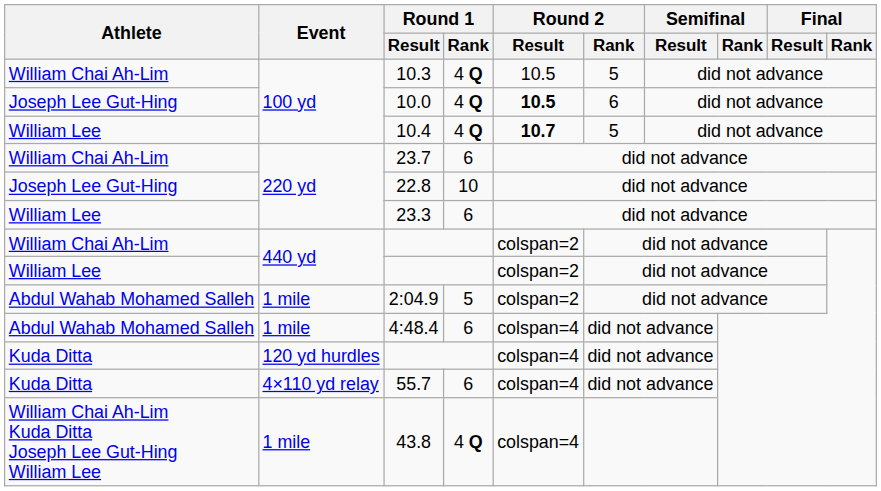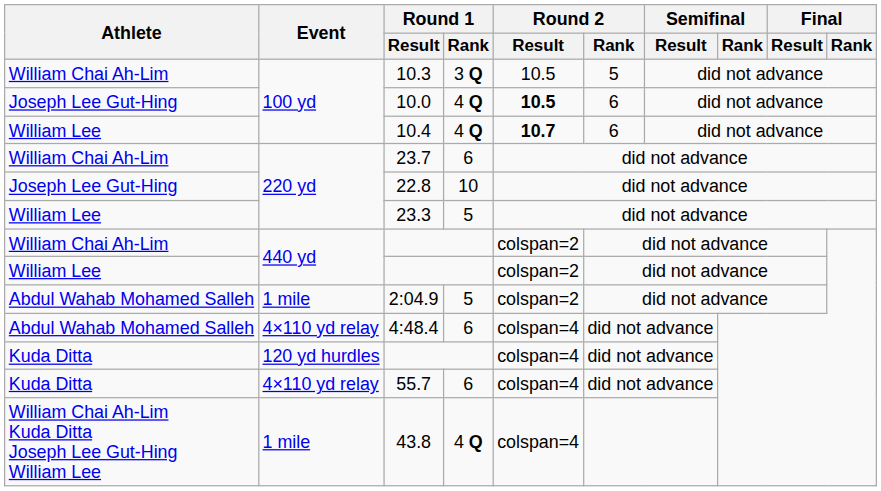(468, 74) 4 Q -> (468, 74) 3 Q
(614, 130) 5 -> (614, 130) 6
(468, 215) 6 -> (468, 215) 5
(286, 328) 1 mile -> (321, 328) 4×110 yd relay
